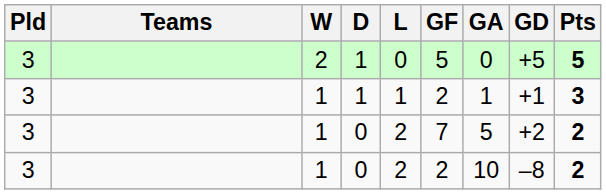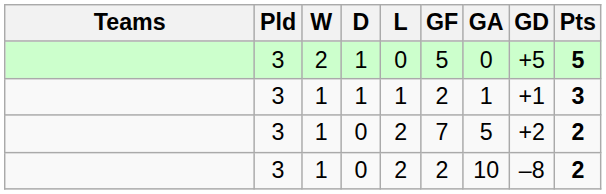columns swapped: (176, 22) <-> (28, 22)
